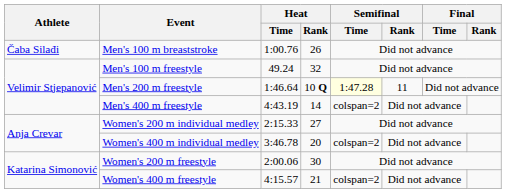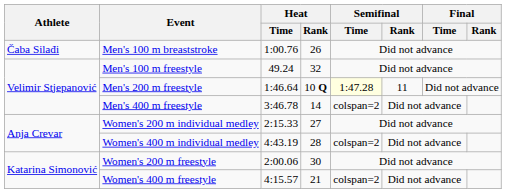(281, 105) 4:43.19 -> (281, 105) 3:46.78
(281, 142) 3:46.78 -> (281, 142) 4:43.19
(316, 142) 20 -> (316, 142) 28
